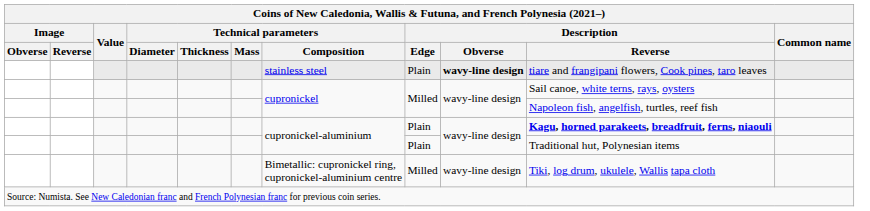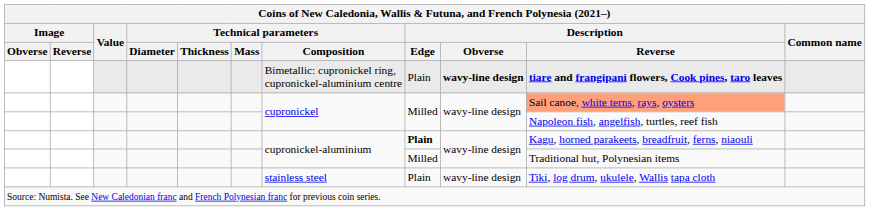(296, 70) stainless steel -> (333, 77) Bimetallic: cupronickel ring, cupronickel-aluminium centre
(648, 70) normal -> (656, 77) bold
(612, 89) no background -> (612, 102) lightsalmon background
(419, 126) normal -> (420, 140) bold
(650, 126) bold -> (641, 140) normal
(419, 145) Plain -> (423, 159) Milled
(333, 171) Bimetallic: cupronickel ring, cupronickel-aluminium centre -> (296, 177) stainless steel
(423, 171) Milled -> (419, 177) Plain
